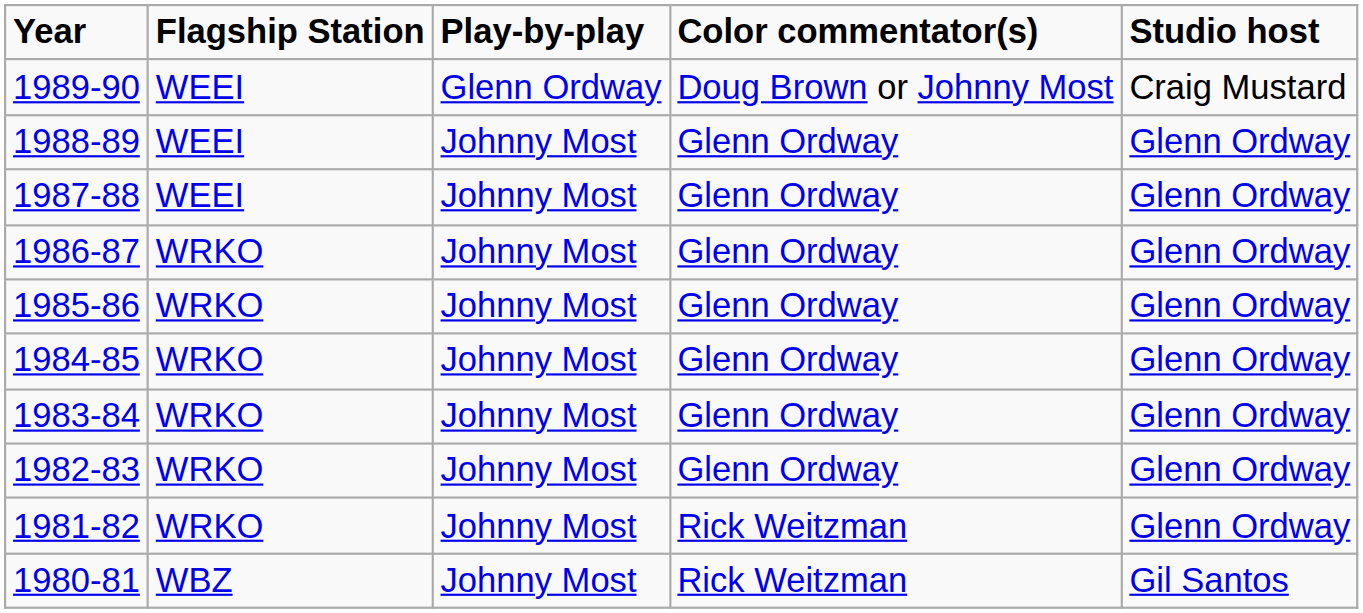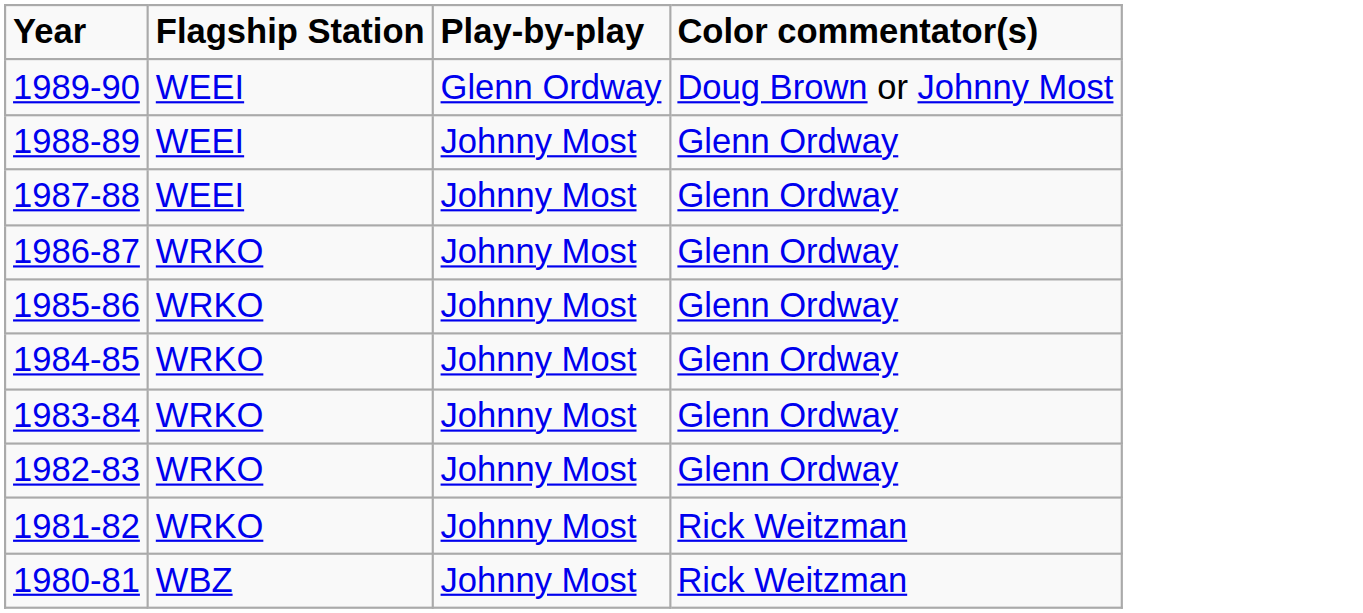- column: (1224, 31)
